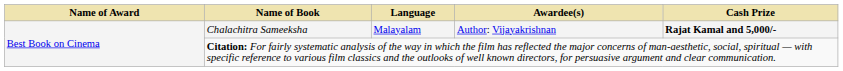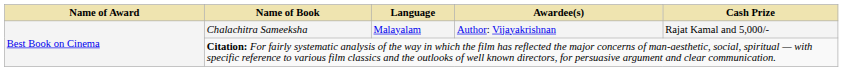(721, 29) bold -> (717, 29) normal
